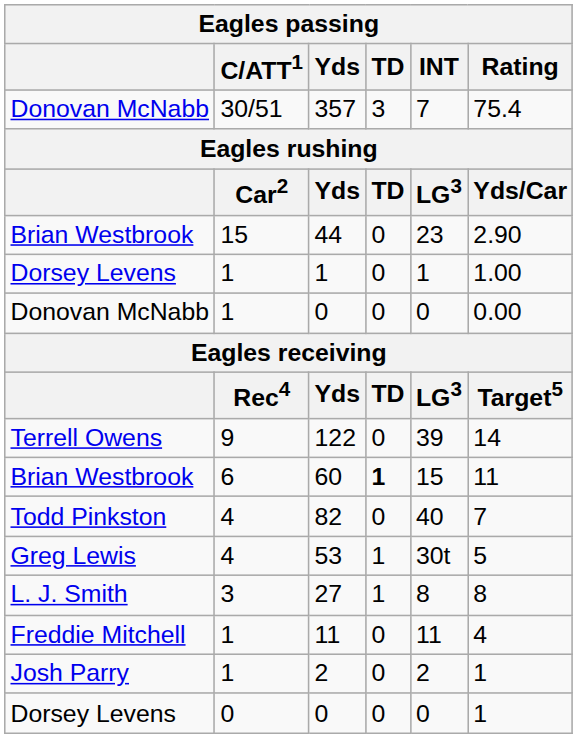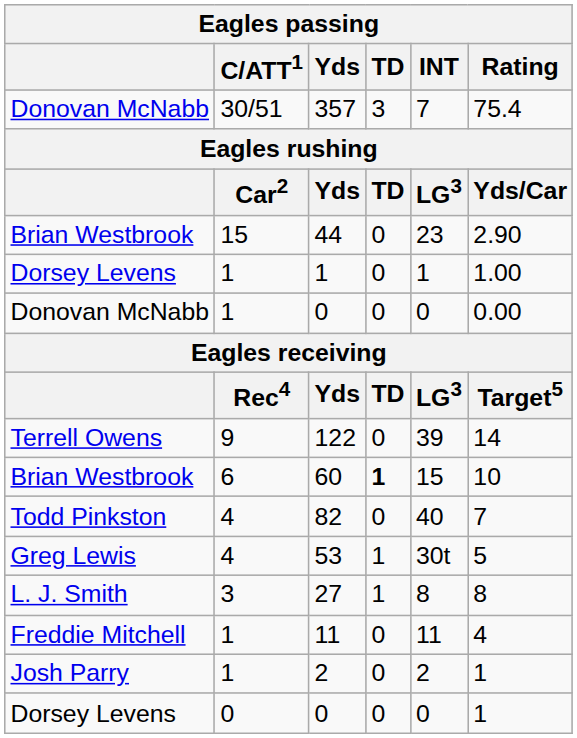(486, 476) 11 -> (487, 476) 10
